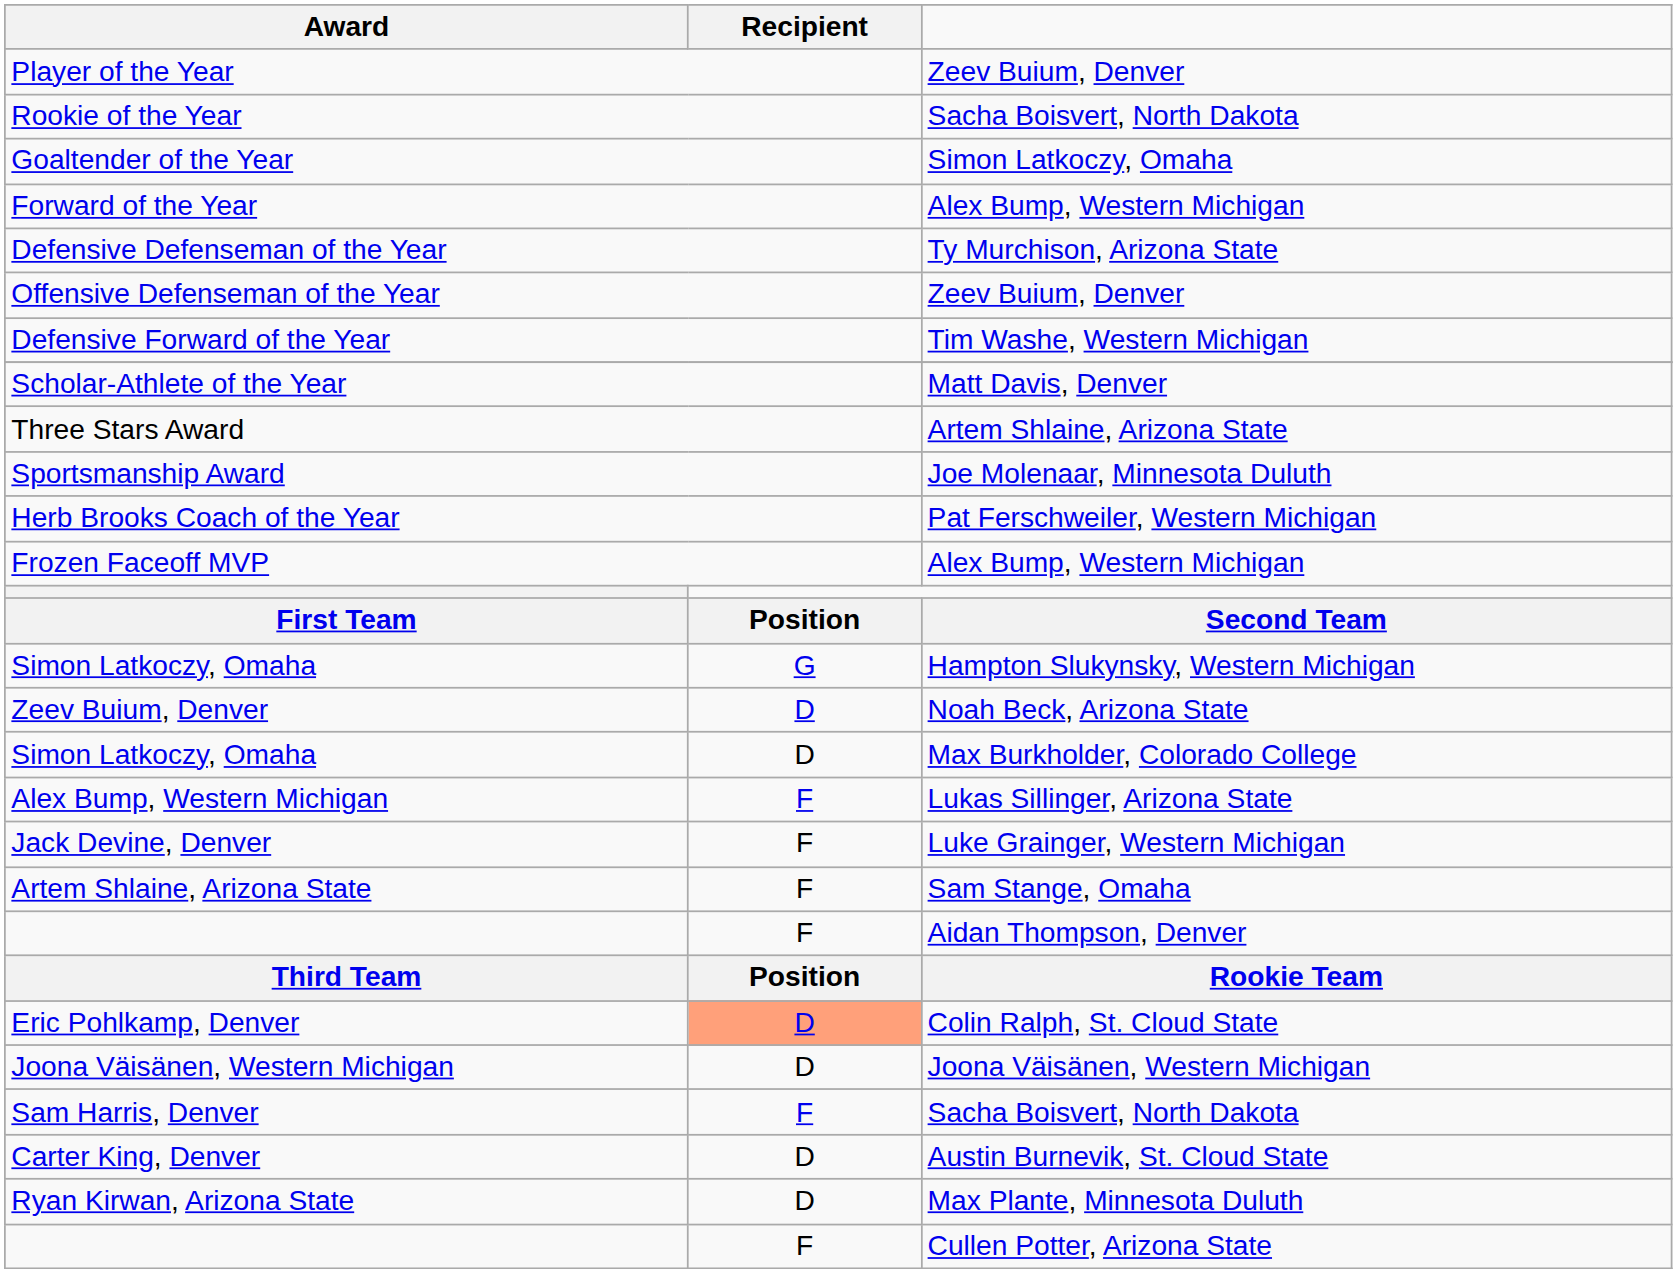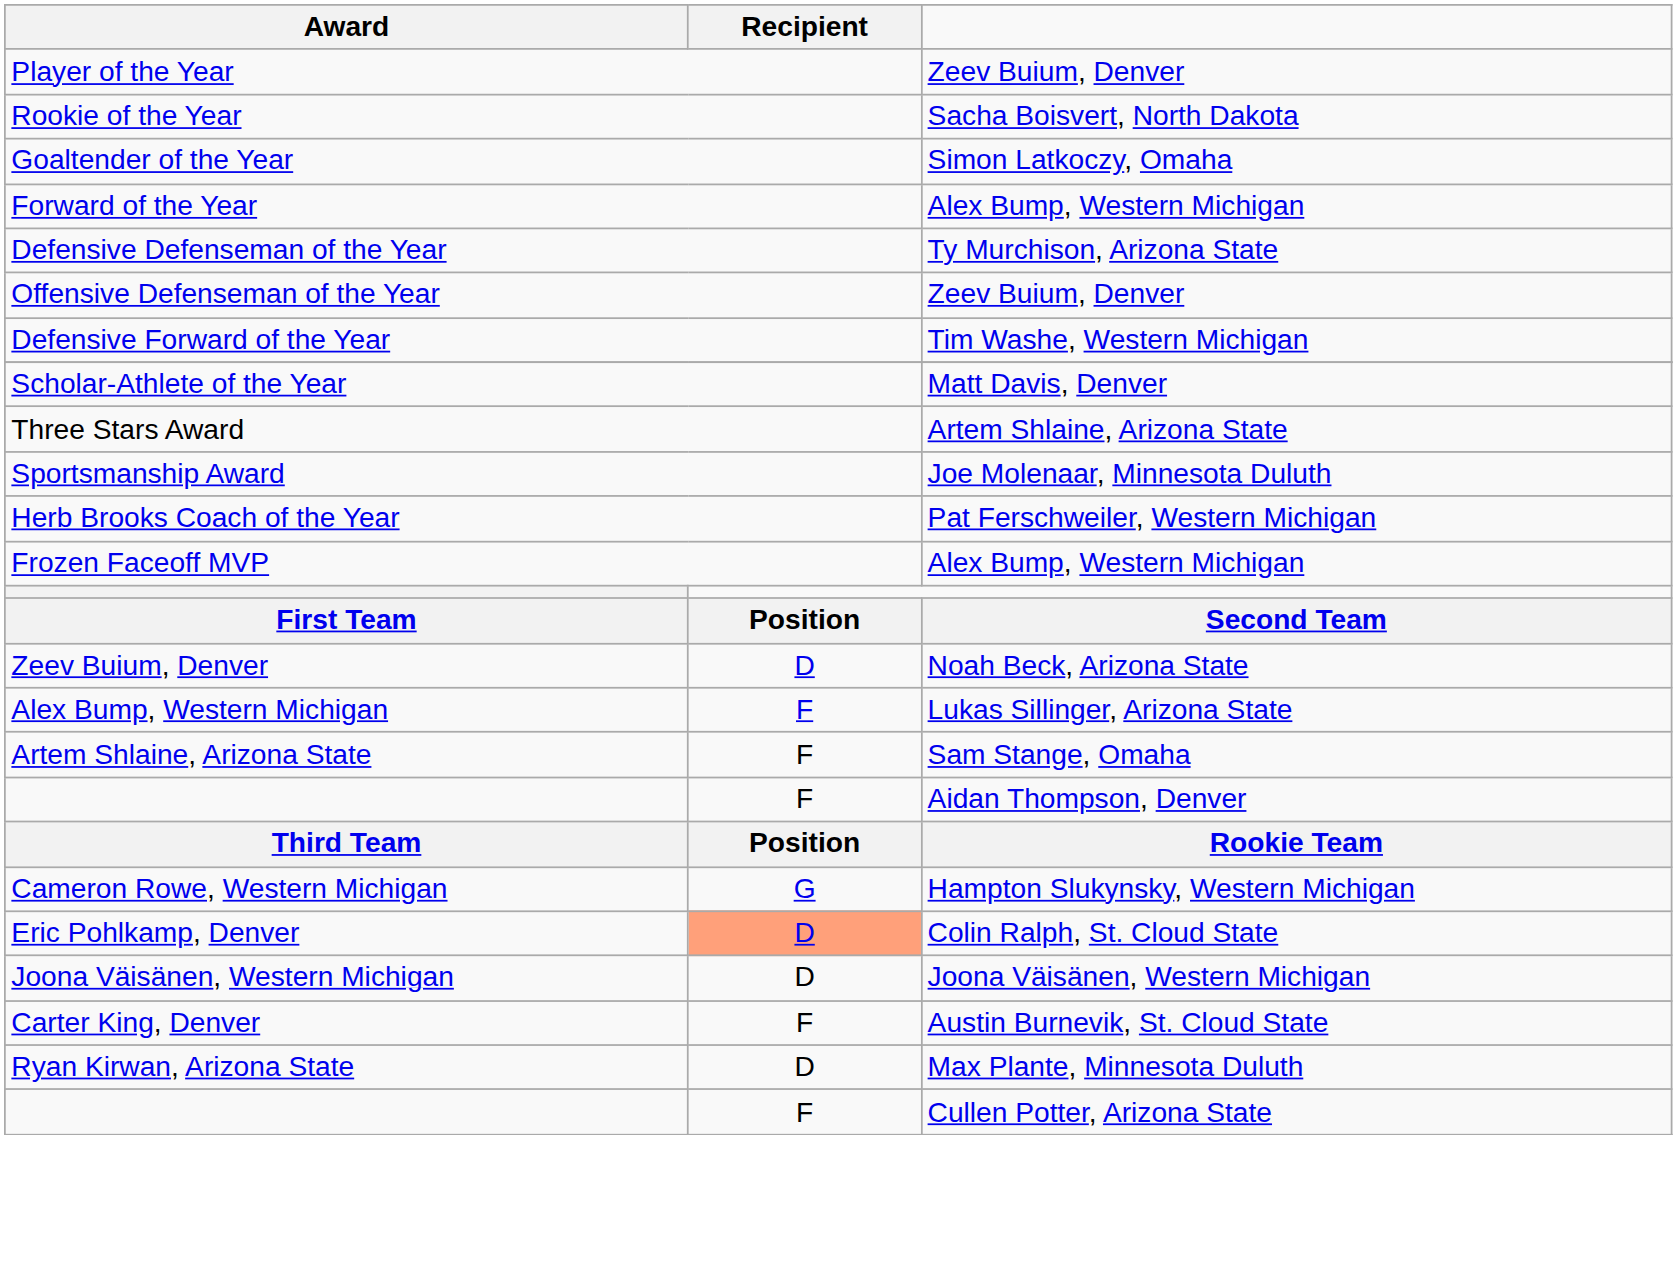- row: (164, 665)
- row: (164, 754)
- row: (141, 843)
+ row: (229, 888)
- row: (135, 1111)
(805, 1156) D -> (805, 1022) F
